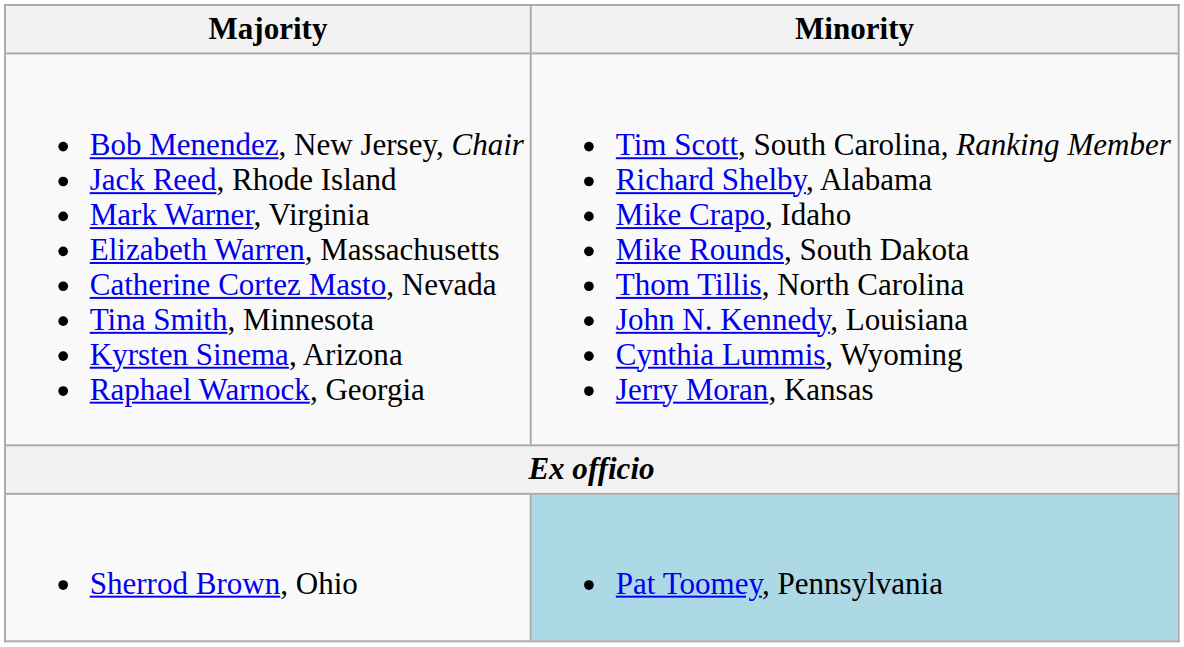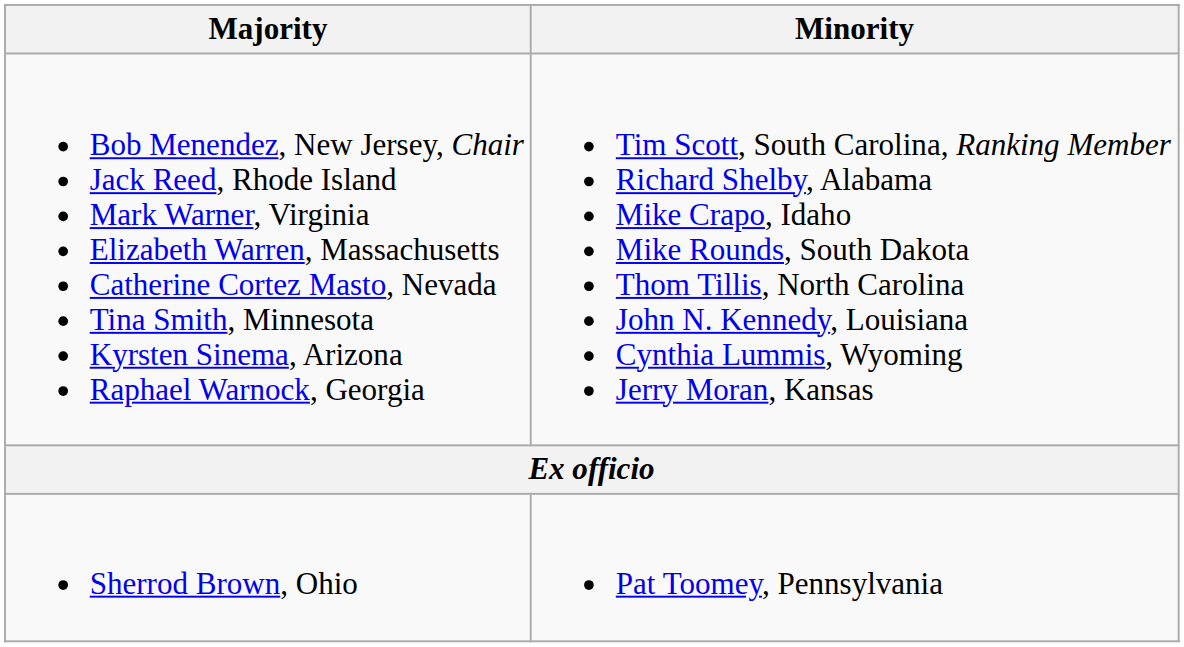(855, 585) lightblue background -> (855, 585) no background
